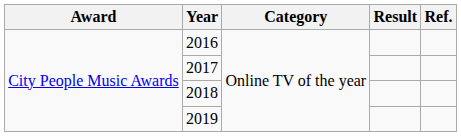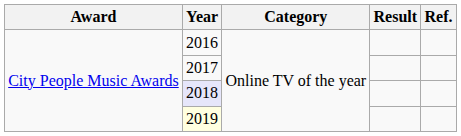(202, 93) no background -> (202, 93) lavender background
(202, 118) no background -> (202, 118) lightyellow background
